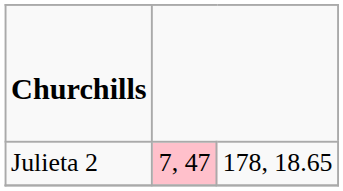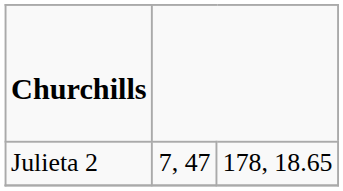(185, 162) pink background -> (185, 162) no background
